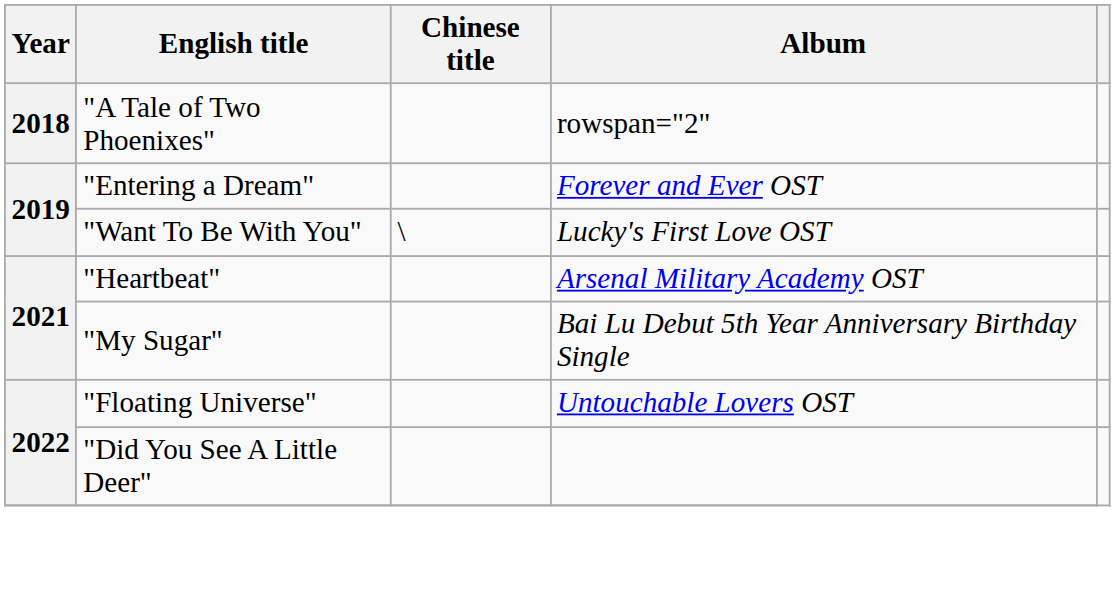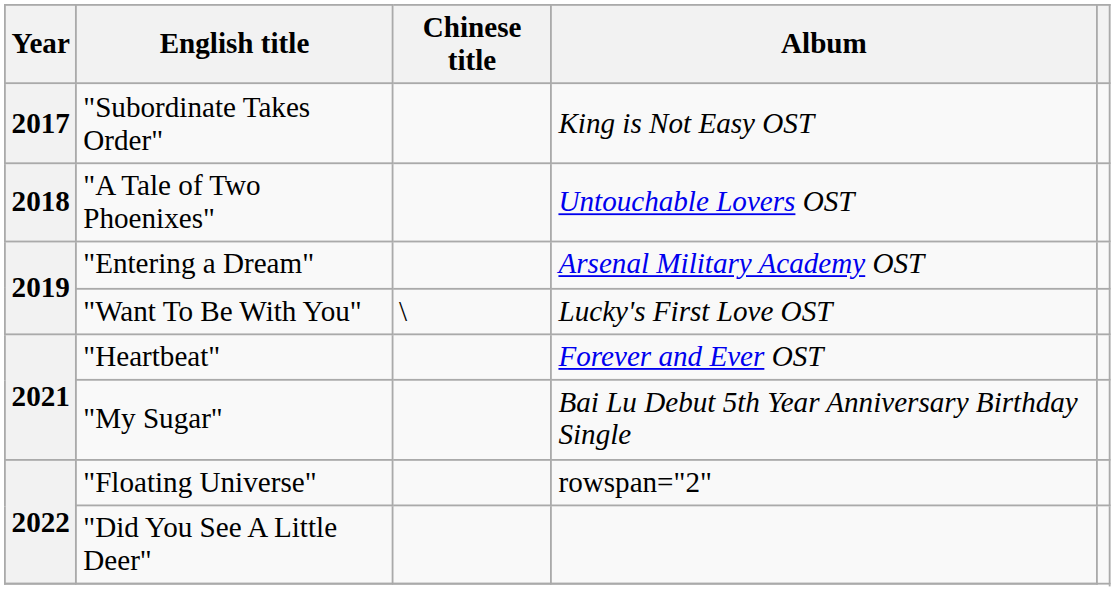+ row: (197, 122)
(634, 122) rowspan="2" -> (706, 201) Untouchable Lovers OST
(689, 185) Forever and Ever OST -> (741, 264) Arsenal Military Academy OST
(740, 277) Arsenal Military Academy OST -> (691, 356) Forever and Ever OST
(705, 402) Untouchable Lovers OST -> (635, 481) rowspan="2"
